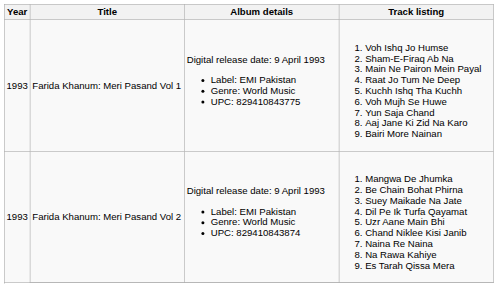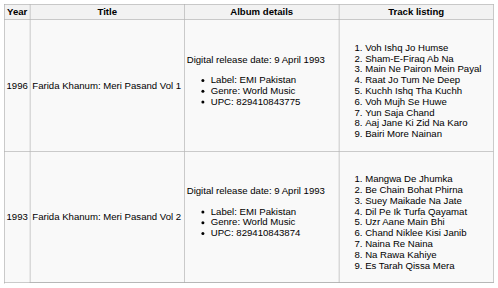(17, 85) 1993 -> (17, 85) 1996
